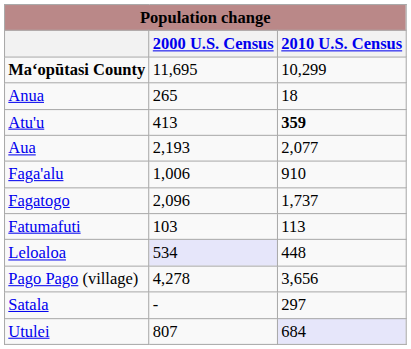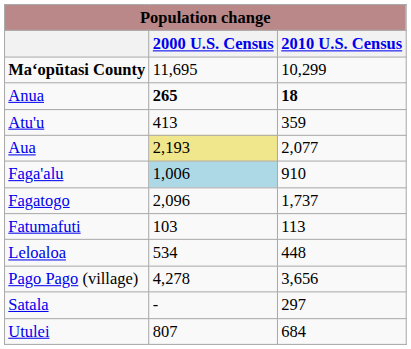(165, 95) normal -> (165, 95) bold
(290, 95) normal -> (290, 95) bold
(294, 122) bold -> (294, 122) normal
(171, 148) no background -> (171, 148) khaki background
(171, 174) no background -> (171, 174) lightblue background
(165, 252) lavender background -> (165, 252) no background
(294, 331) lavender background -> (294, 331) no background
